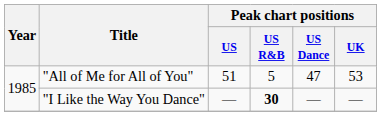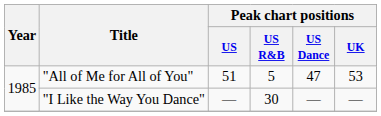(271, 99) bold -> (271, 99) normal
